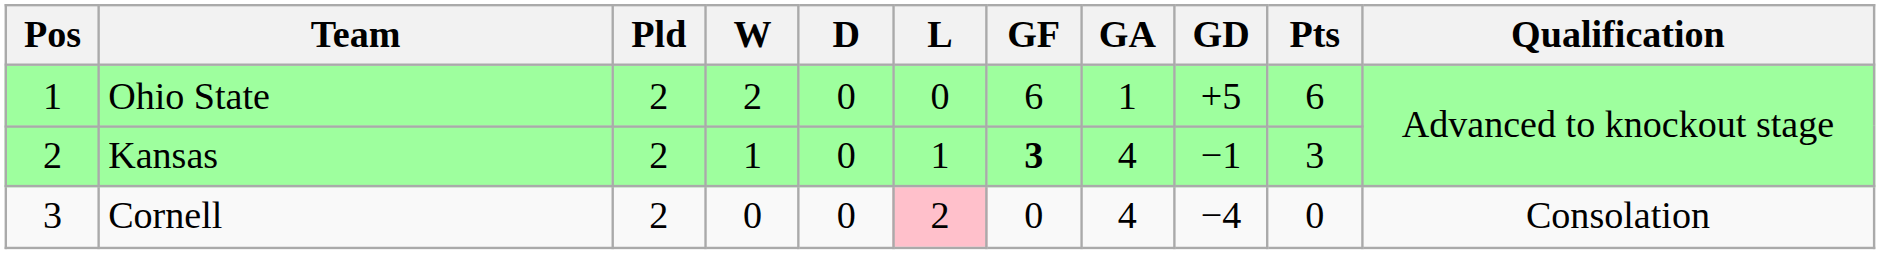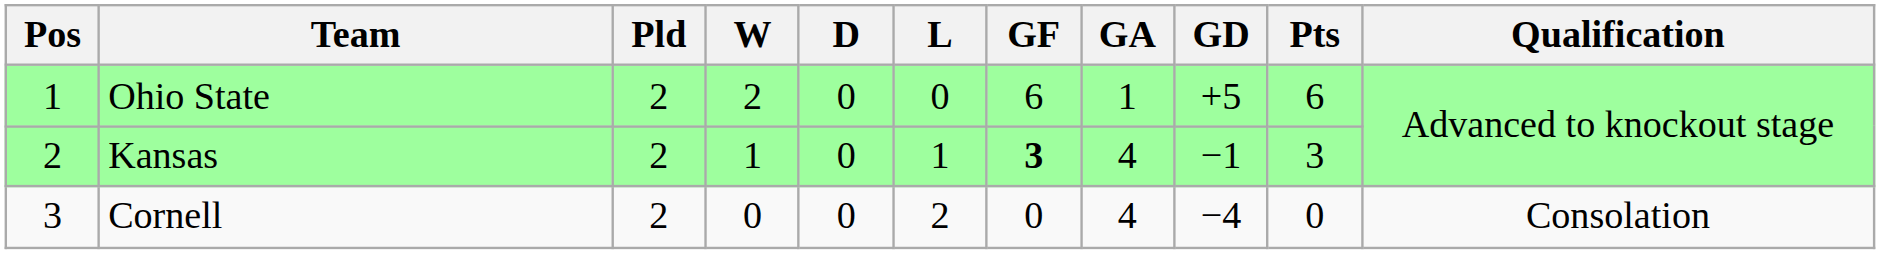(940, 215) pink background -> (940, 215) no background
